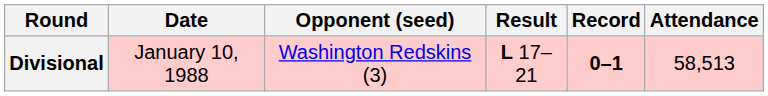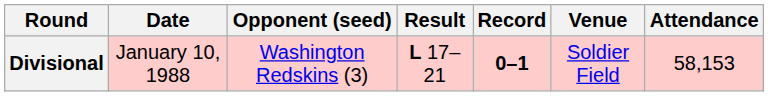+ column: (598, 20)
(704, 63) 58,513 -> (704, 63) 58,153
